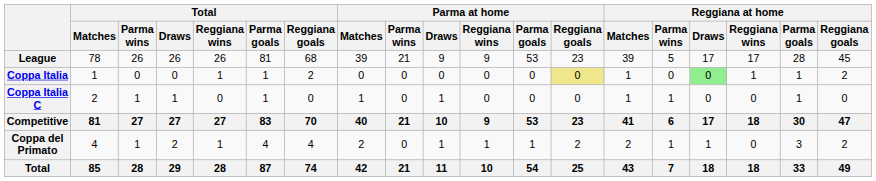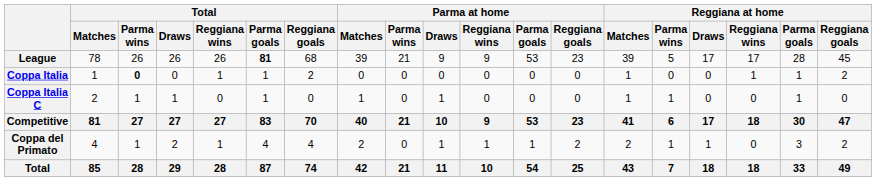(265, 59) normal -> (265, 59) bold
(137, 76) normal -> (137, 76) bold
(578, 76) khaki background -> (578, 76) no background
(708, 76) lightgreen background -> (708, 76) no background
